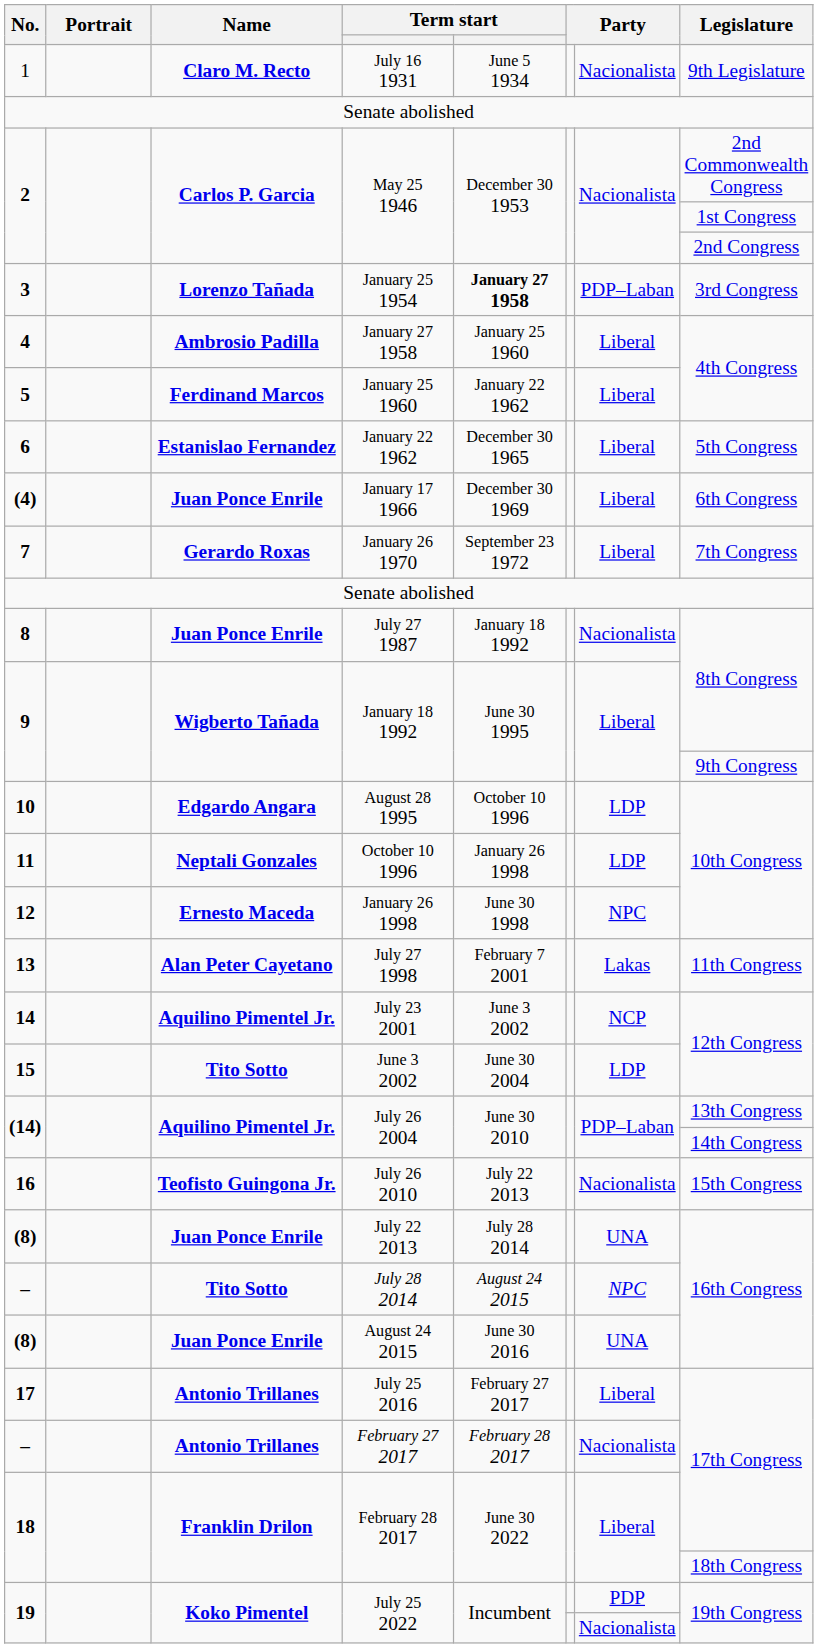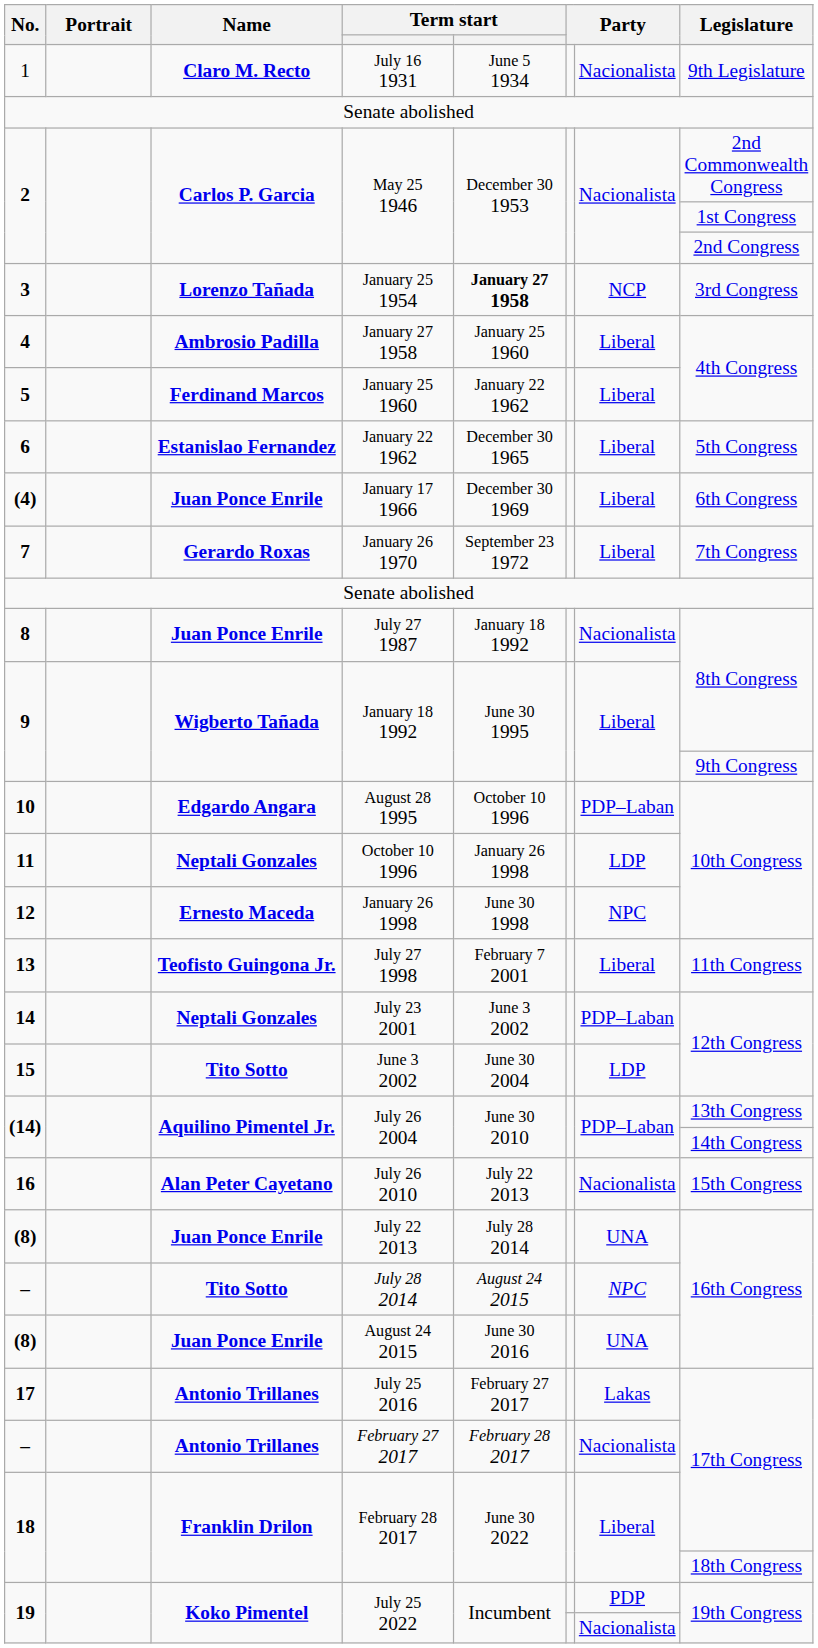(627, 289) PDP–Laban -> (627, 289) NCP
(627, 807) LDP -> (627, 807) PDP–Laban
(247, 965) Alan Peter Cayetano -> (247, 965) Teofisto Guingona Jr.
(627, 965) Lakas -> (627, 965) Liberal
(247, 1017) Aquilino Pimentel Jr. -> (247, 1017) Neptali Gonzales
(627, 1017) NCP -> (627, 1017) PDP–Laban
(247, 1183) Teofisto Guingona Jr. -> (247, 1183) Alan Peter Cayetano
(627, 1393) Liberal -> (627, 1393) Lakas
